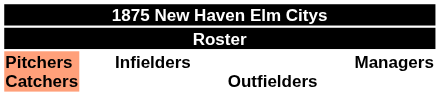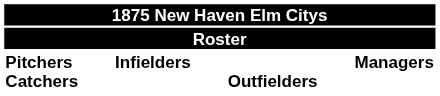(42, 71) lightsalmon background -> (42, 71) no background
